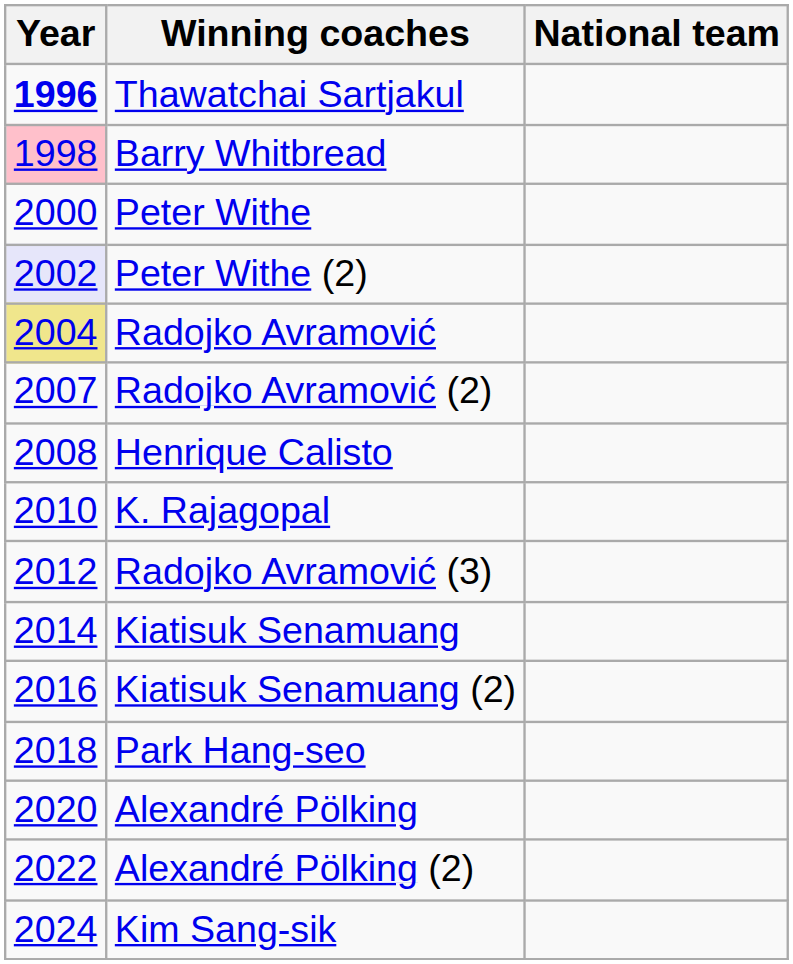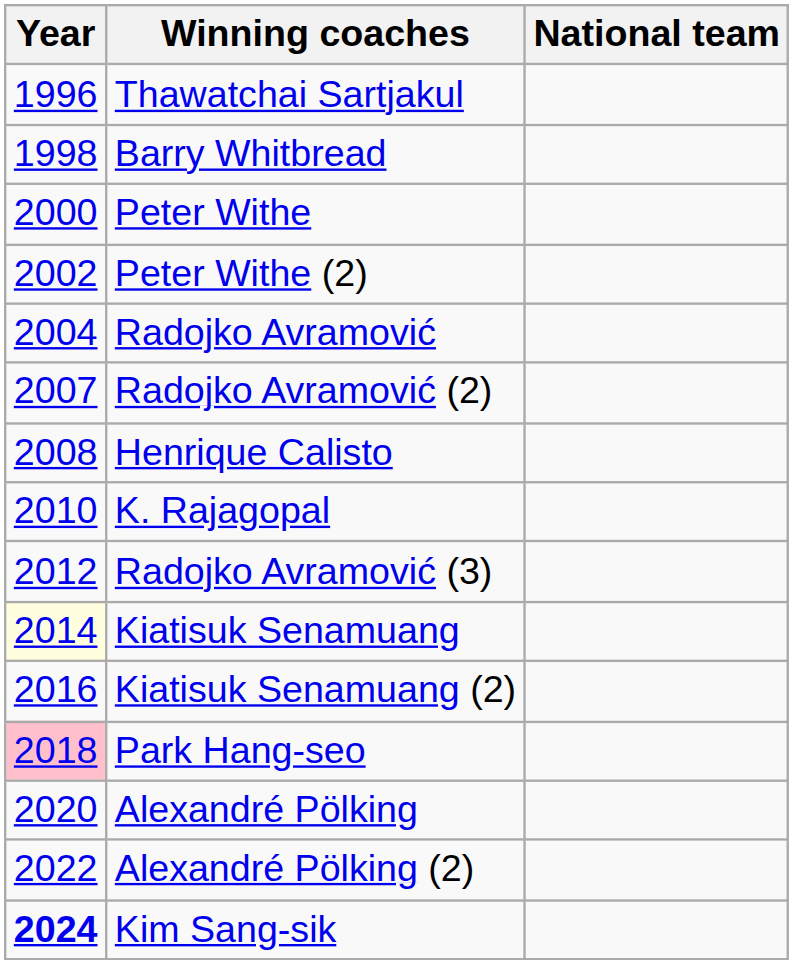(56, 93) bold -> (56, 93) normal
(56, 153) pink background -> (56, 153) no background
(56, 272) lavender background -> (56, 272) no background
(56, 332) khaki background -> (56, 332) no background
(56, 630) no background -> (56, 630) lightyellow background
(56, 749) no background -> (56, 749) pink background
(56, 928) normal -> (56, 928) bold
